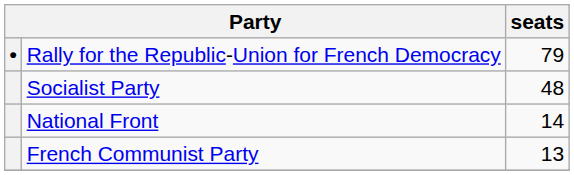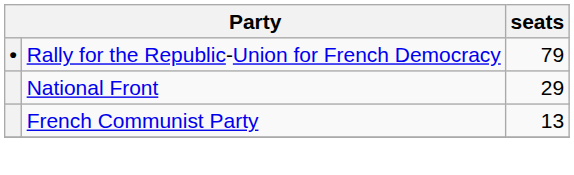- row: (93, 88)
(552, 121) 14 -> (552, 88) 29
